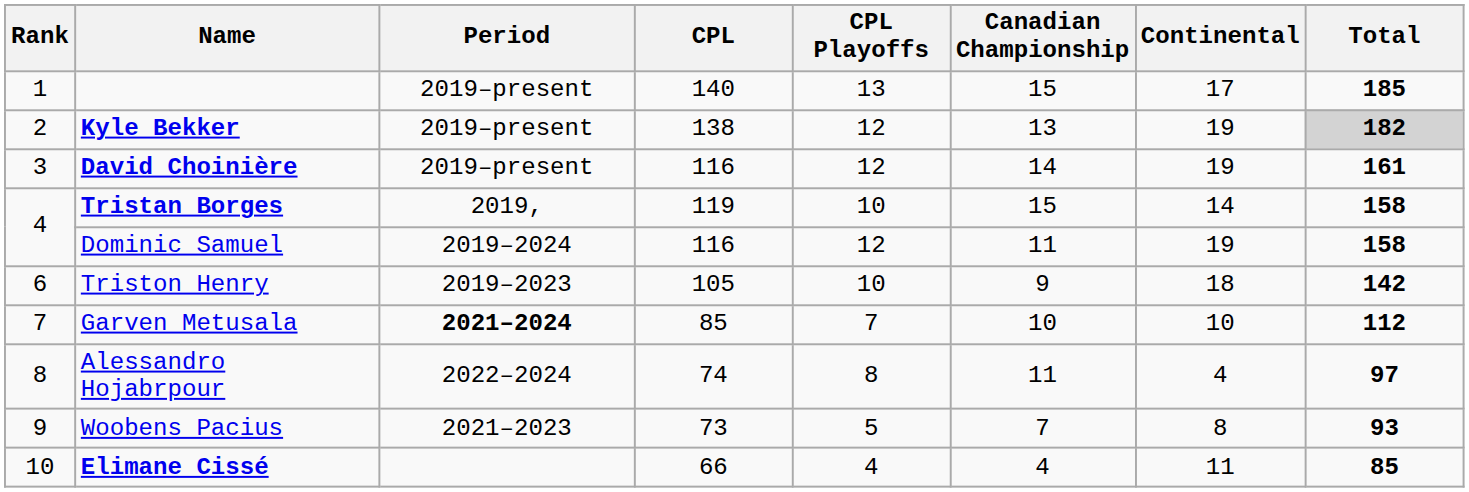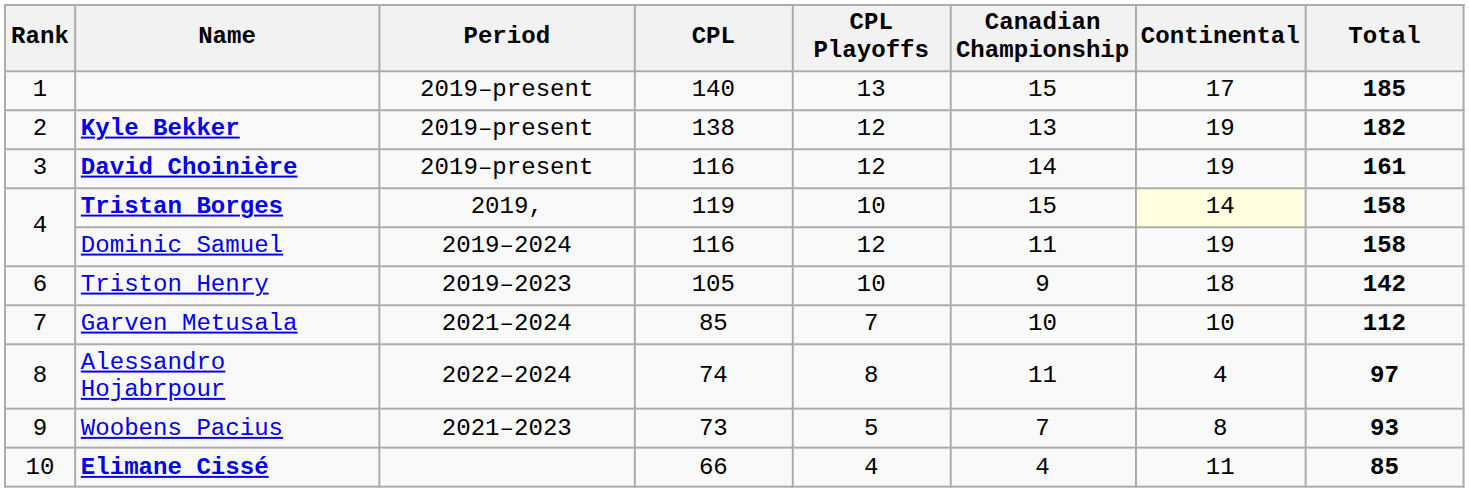(1384, 130) lightgrey background -> (1384, 130) no background
(1220, 208) no background -> (1220, 208) lightyellow background
(507, 324) bold -> (507, 324) normal
